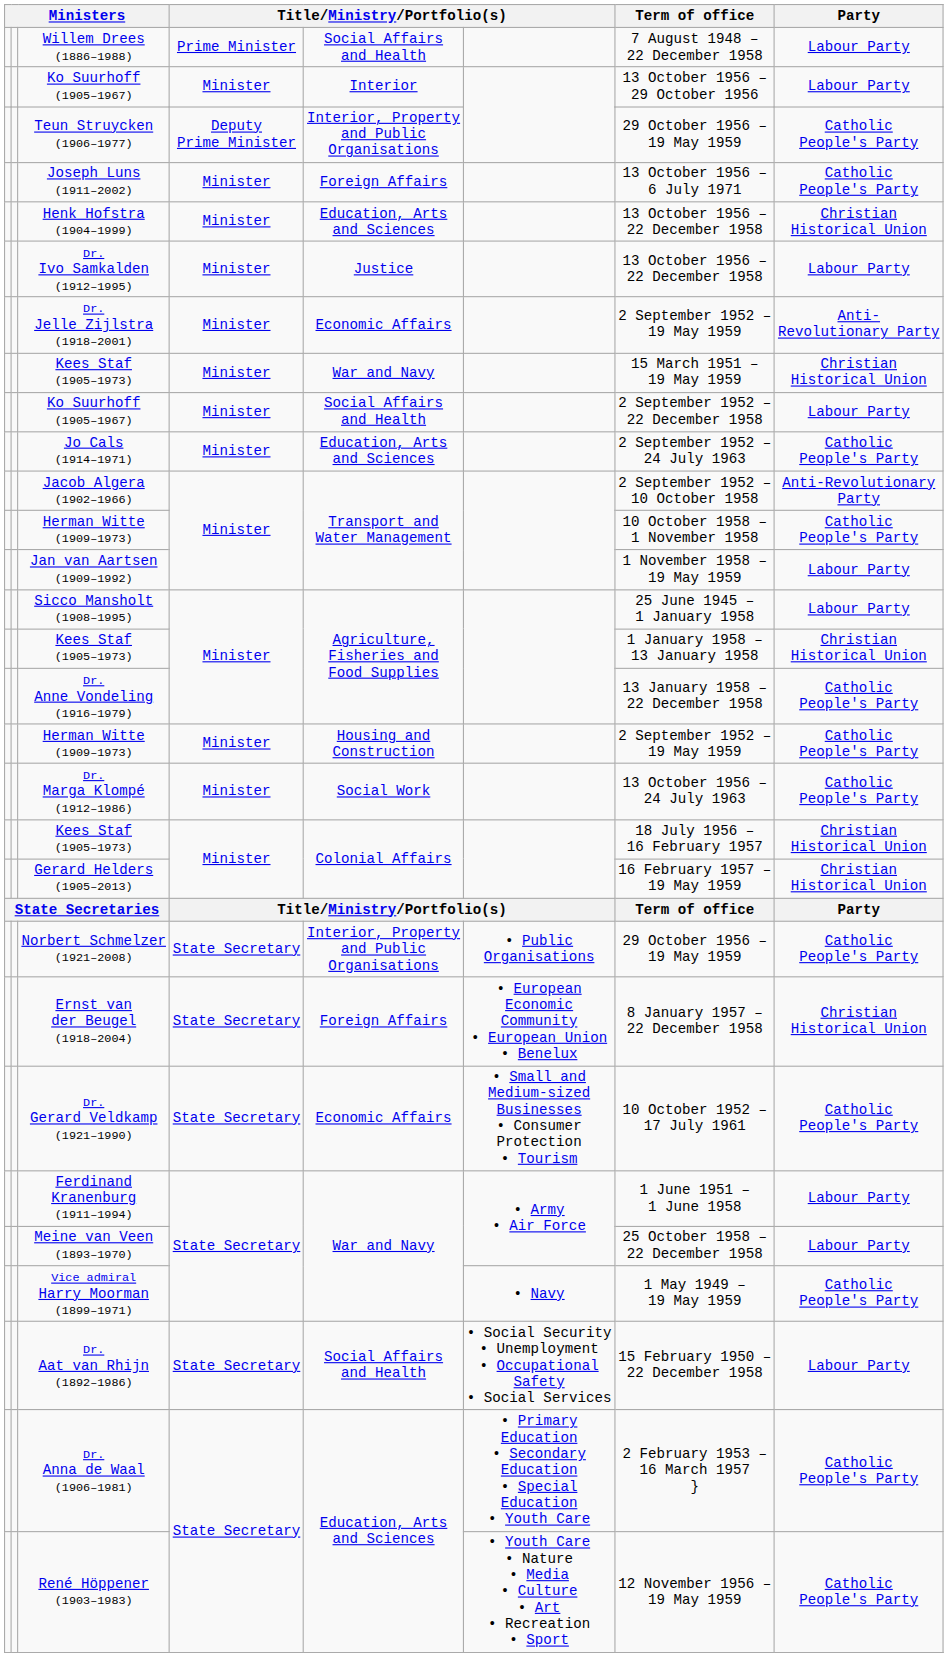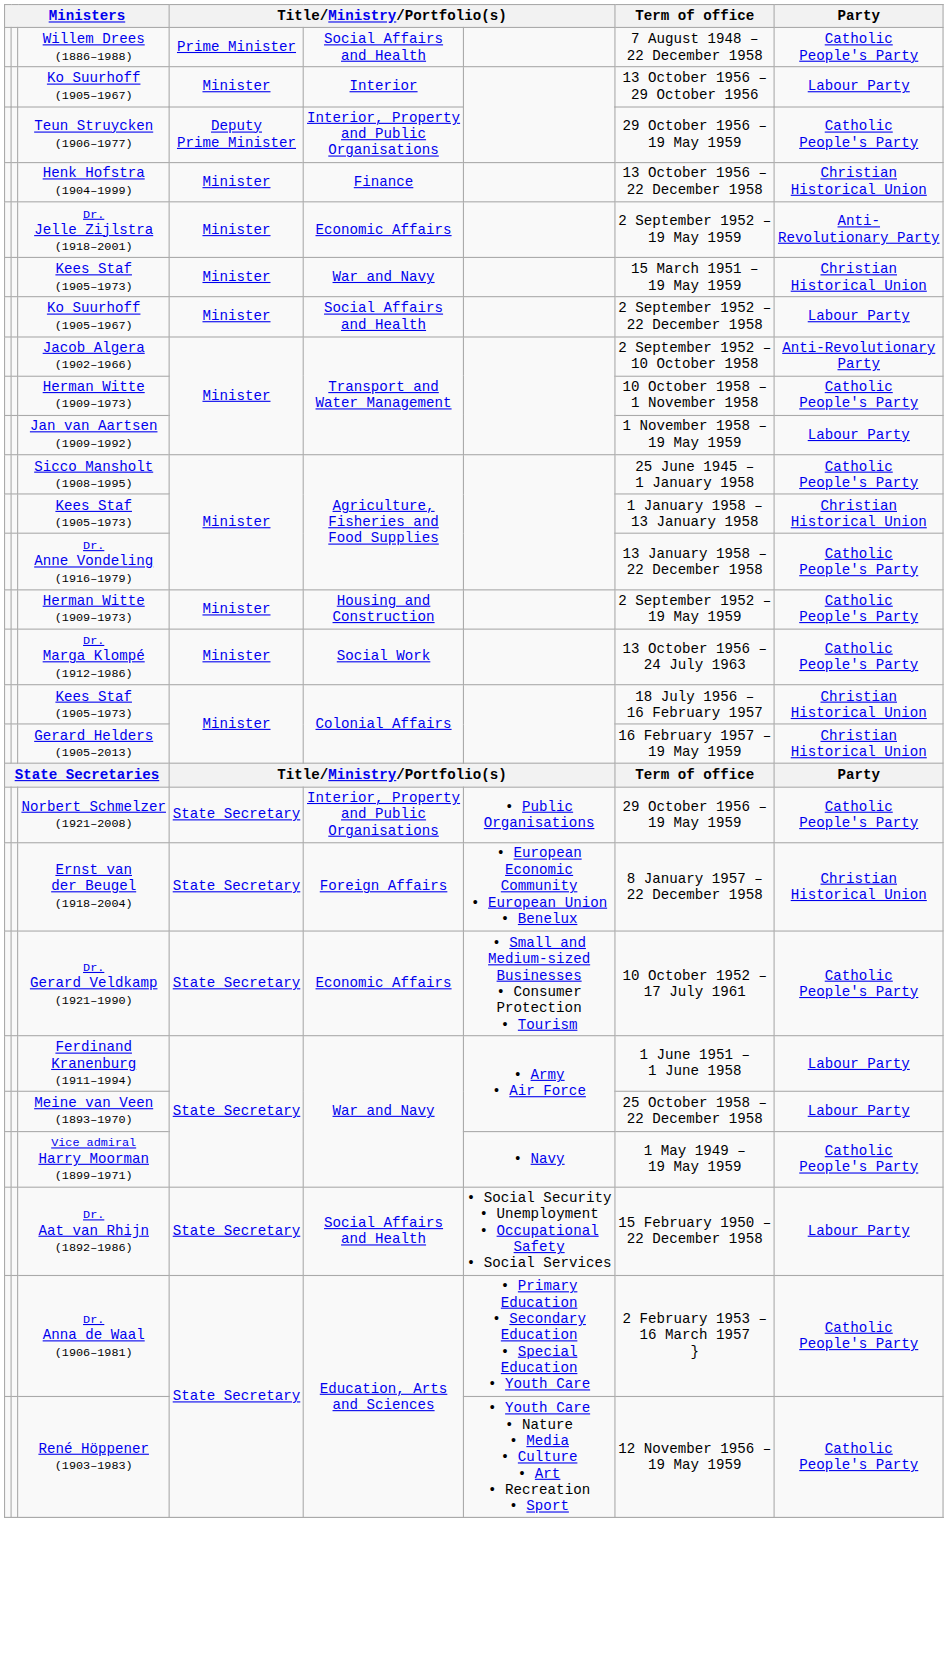(859, 47) Labour Party -> (859, 47) Catholic People's Party
- row: (94, 181)
(384, 221) Education, Arts and Sciences -> (384, 182) Finance
- row: (94, 270)
- row: (94, 451)
(859, 609) Labour Party -> (859, 475) Catholic People's Party
